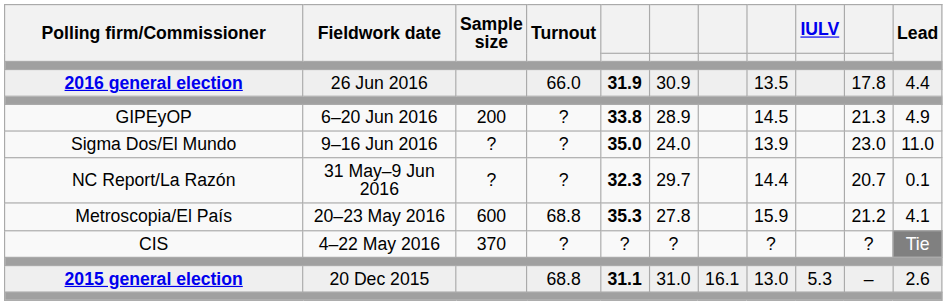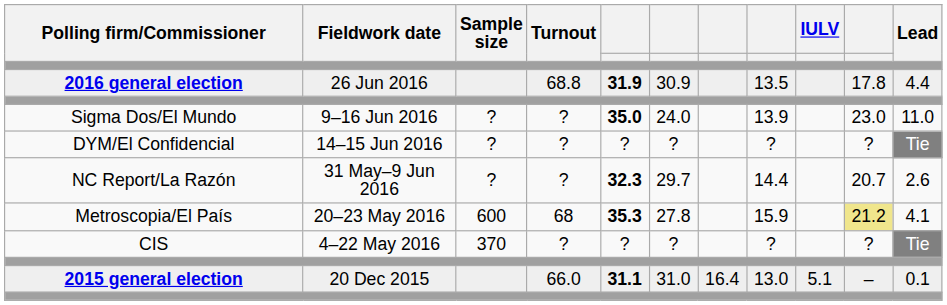(564, 83) 66.0 -> (564, 83) 68.8
- row: (154, 118)
+ row: (154, 144)
(918, 180) 0.1 -> (918, 180) 2.6
(564, 216) 68.8 -> (564, 216) 68
(869, 216) no background -> (869, 216) khaki background
(564, 278) 68.8 -> (564, 278) 66.0
(722, 278) 16.1 -> (722, 278) 16.4
(820, 278) 5.3 -> (820, 278) 5.1
(918, 278) 2.6 -> (918, 278) 0.1
